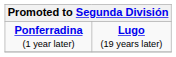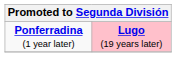(131, 36) no background -> (131, 36) pink background
